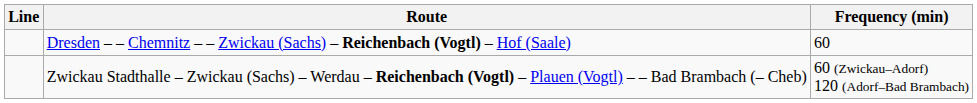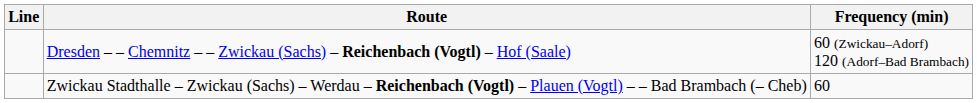(822, 42) 60 -> (892, 51) 60 (Zwickau–Adorf) 120 (Adorf–Bad Brambach)
(892, 76) 60 (Zwickau–Adorf) 120 (Adorf–Bad Brambach) -> (822, 85) 60
